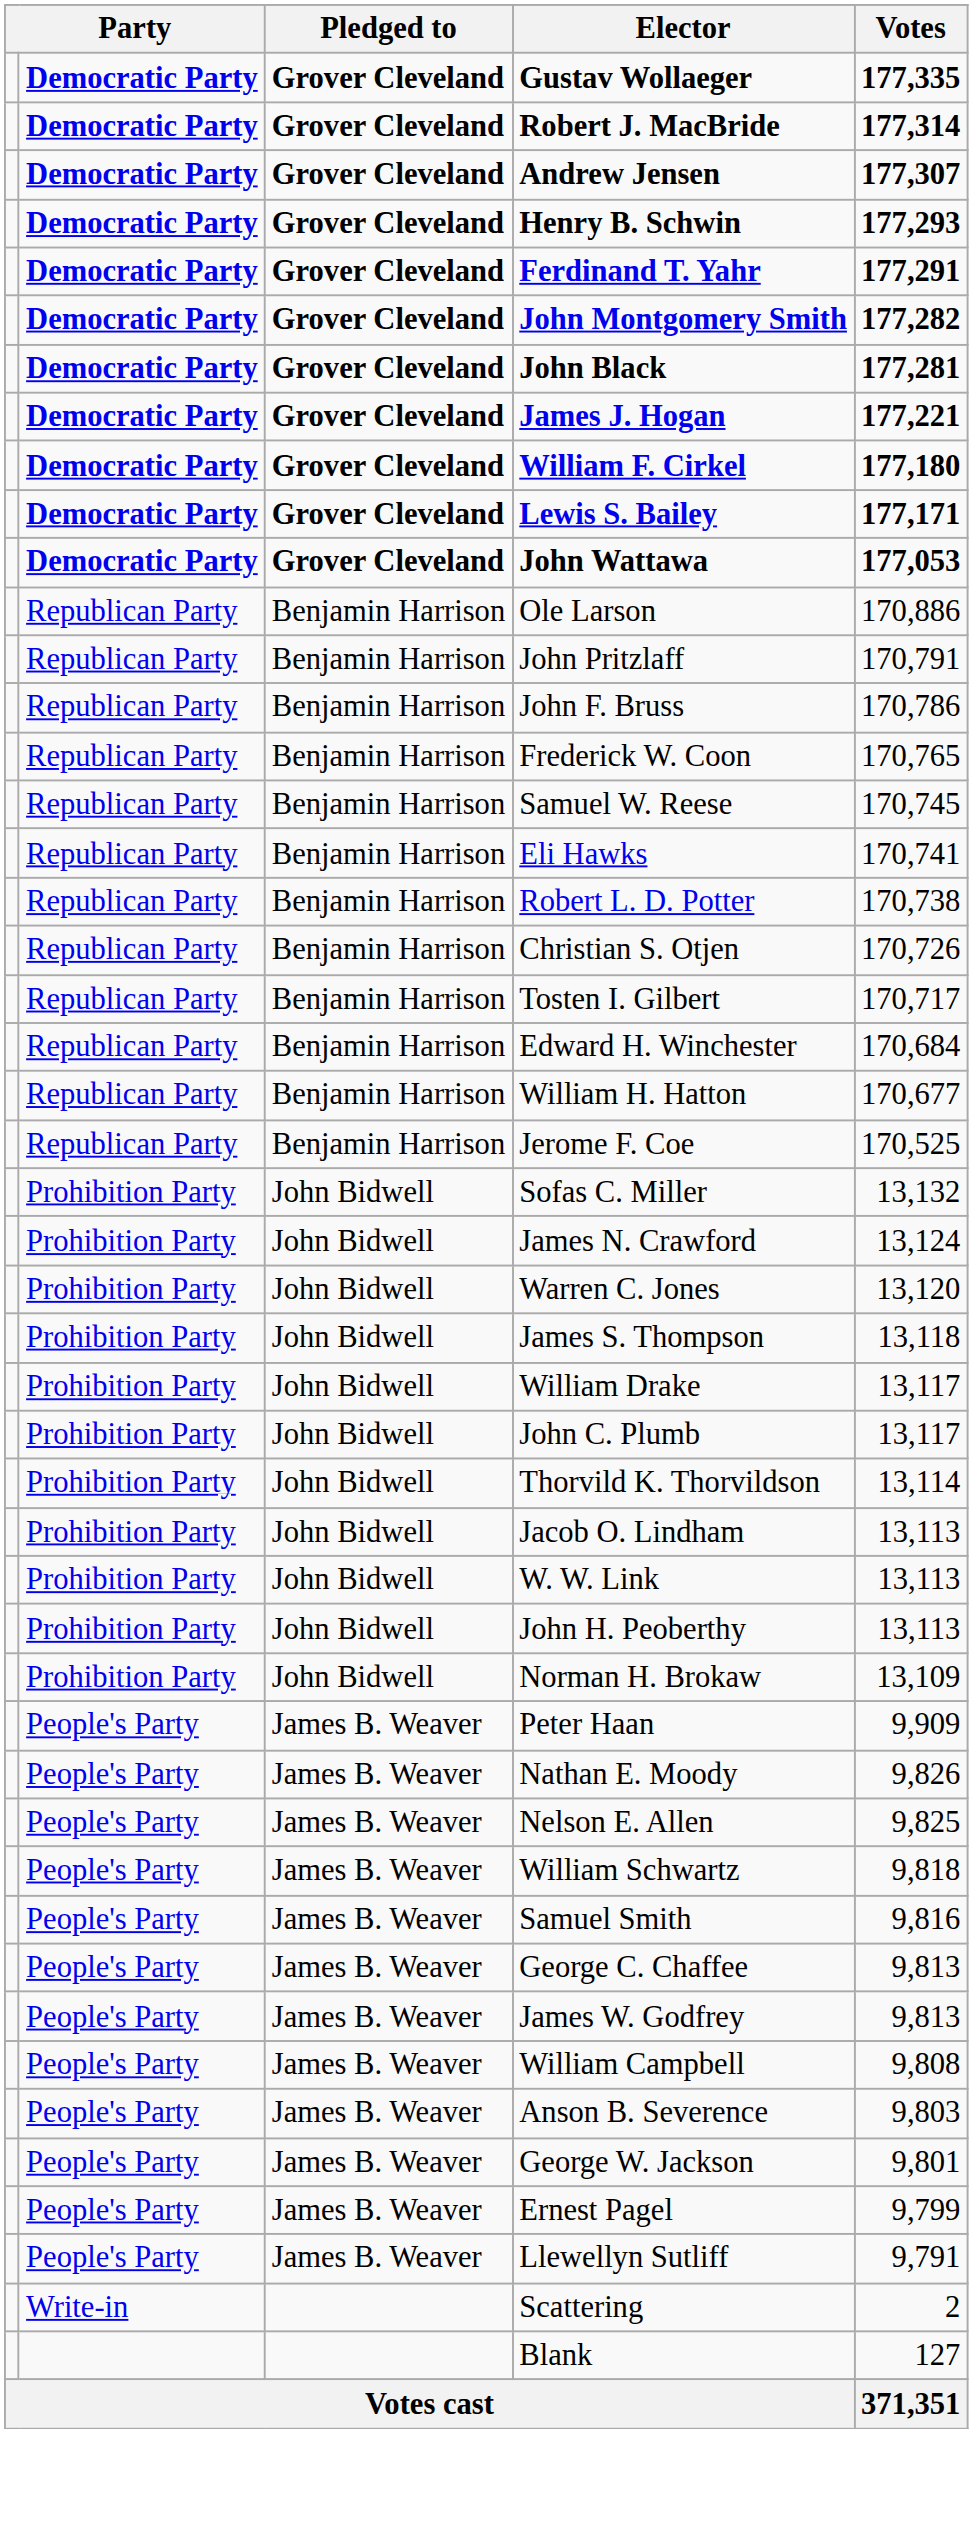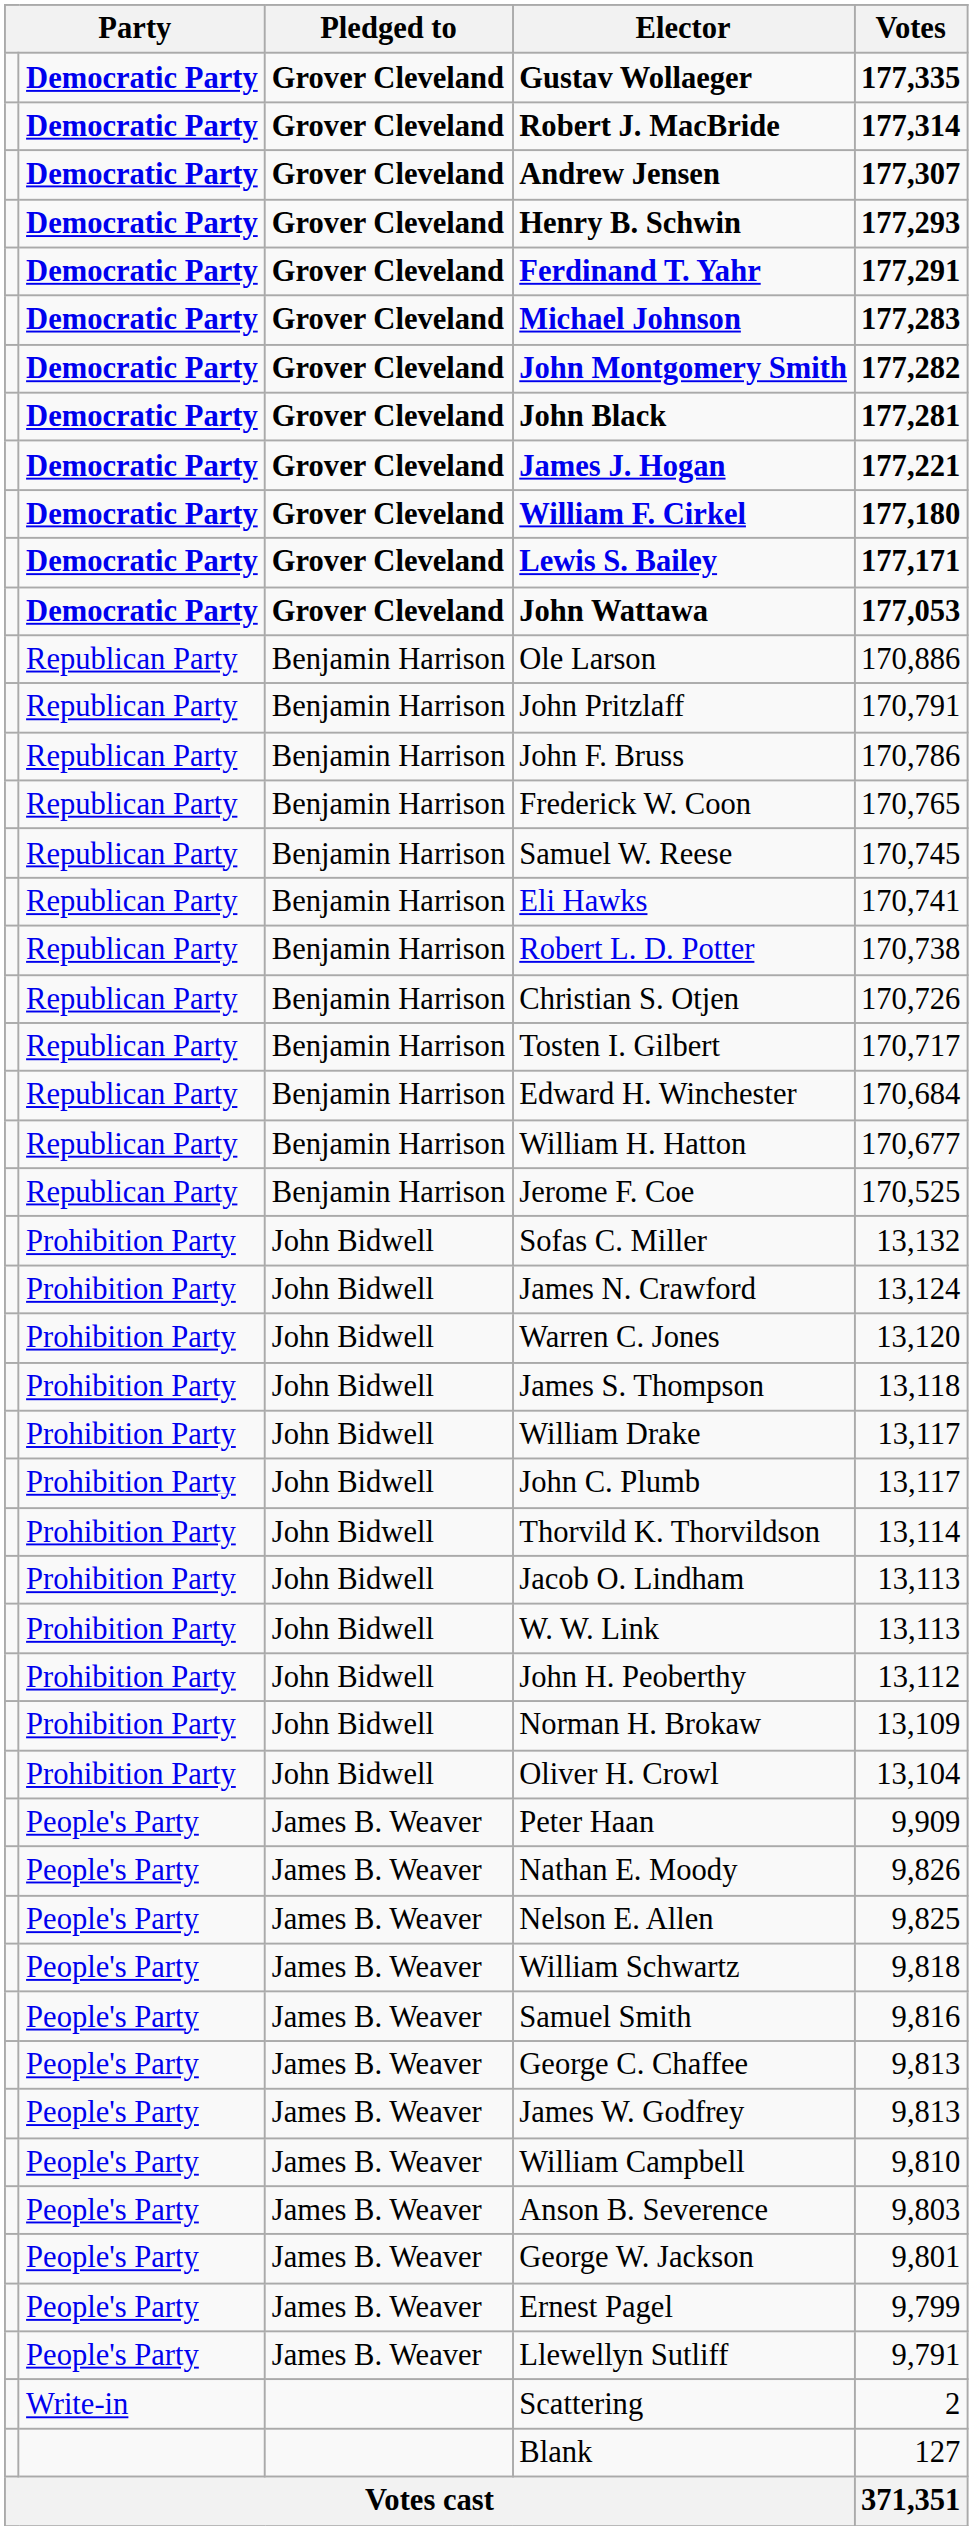+ row: (630, 319)
(919, 1628) 13,113 -> (919, 1676) 13,112
+ row: (619, 1773)
(926, 2064) 9,808 -> (926, 2161) 9,810
